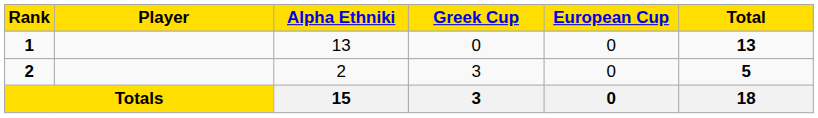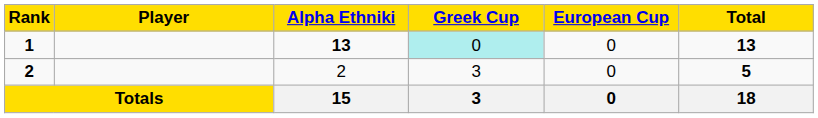(341, 44) normal -> (341, 44) bold
(476, 44) no background -> (476, 44) paleturquoise background
